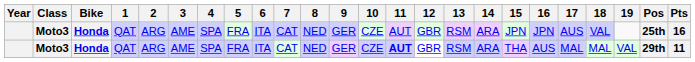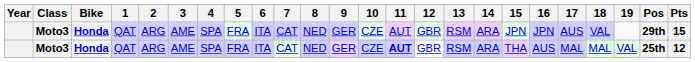(654, 31) 25th -> (654, 31) 29th
(679, 31) 16 -> (679, 31) 15
(654, 48) 29th -> (654, 48) 25th
(679, 48) 11 -> (679, 48) 12
